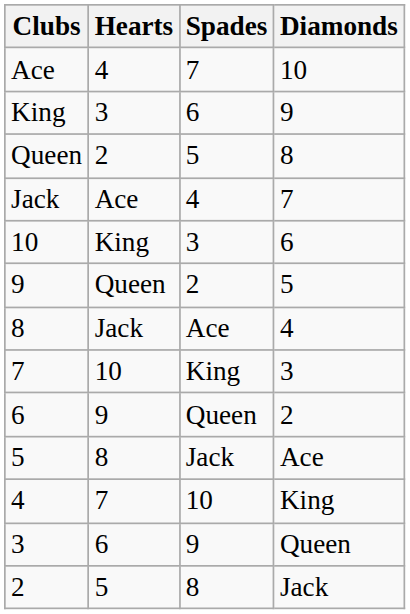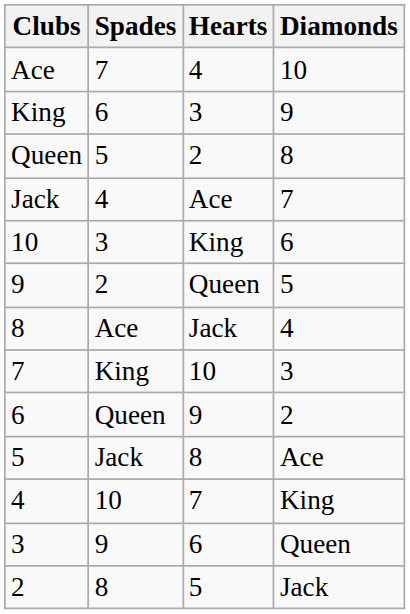columns swapped: (134, 26) <-> (227, 26)
